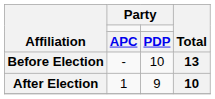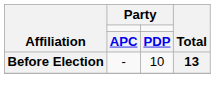- row: (56, 83)
